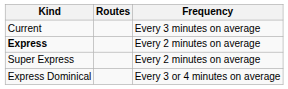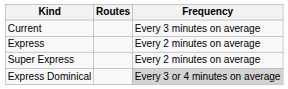(27, 44) bold -> (26, 44) normal
(208, 76) no background -> (208, 76) lightgrey background
